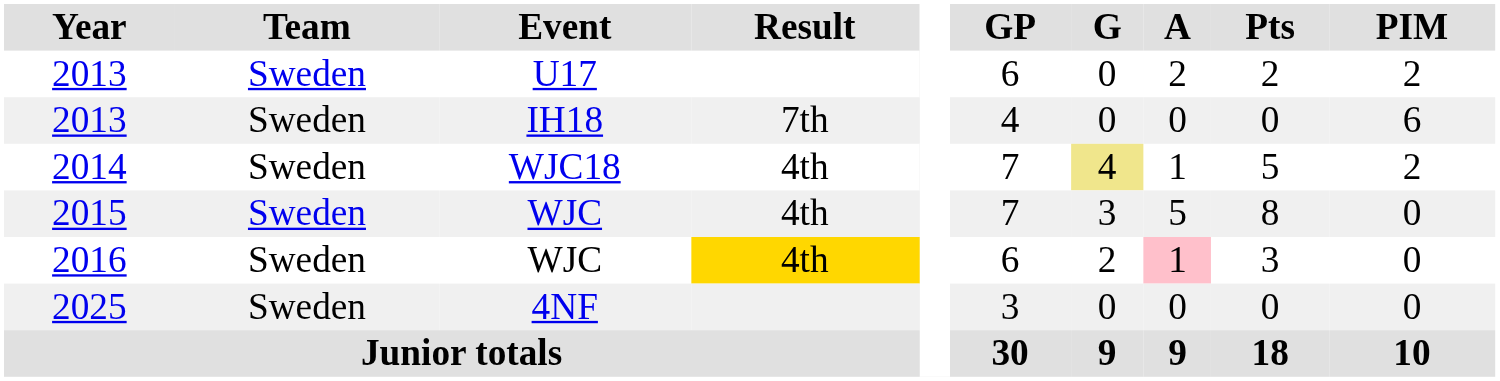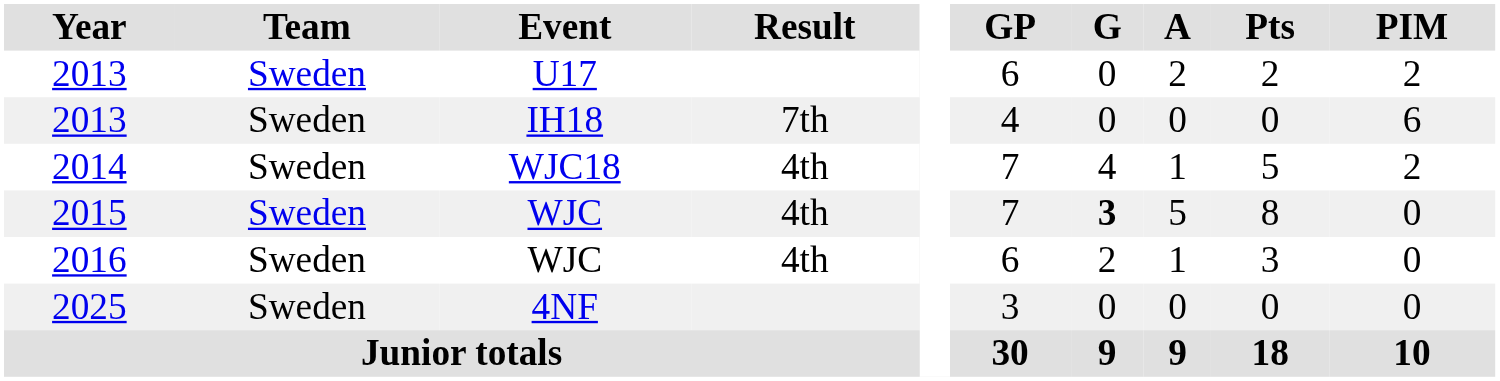(1107, 166) khaki background -> (1107, 166) no background
(1107, 213) normal -> (1107, 213) bold
(805, 259) gold background -> (805, 259) no background
(1178, 259) pink background -> (1178, 259) no background
